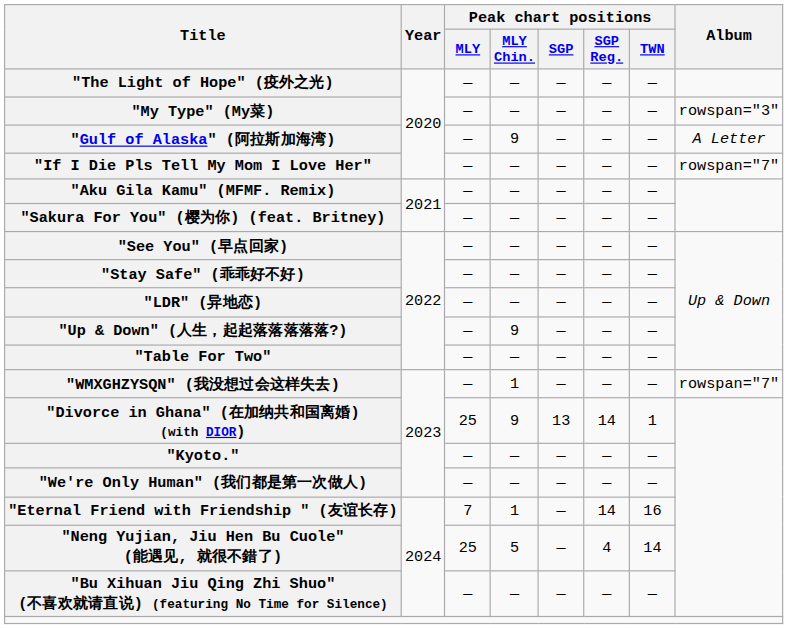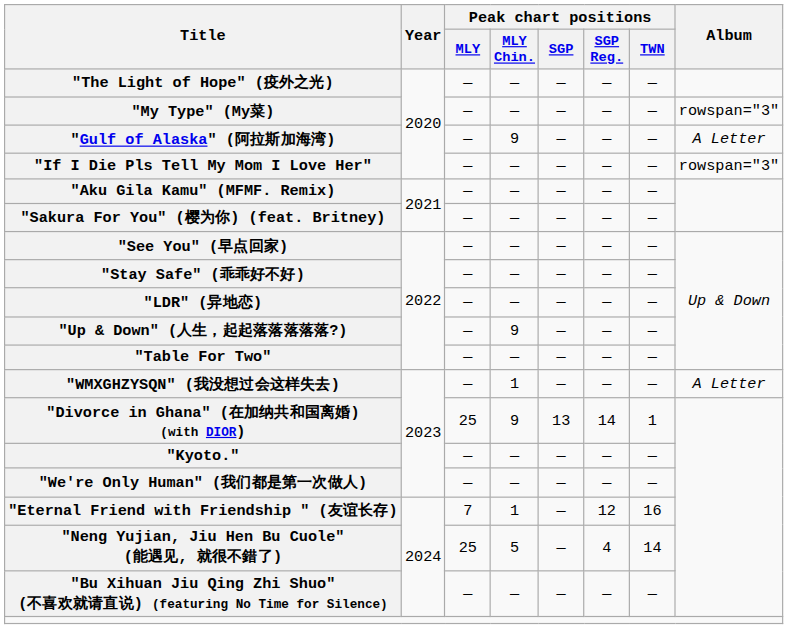(729, 166) rowspan="7" -> (729, 166) rowspan="3"
(729, 384) rowspan="7" -> (729, 384) A Letter
(607, 511) 14 -> (607, 511) 12
